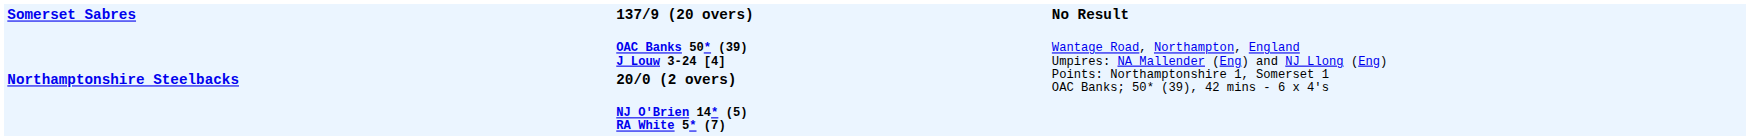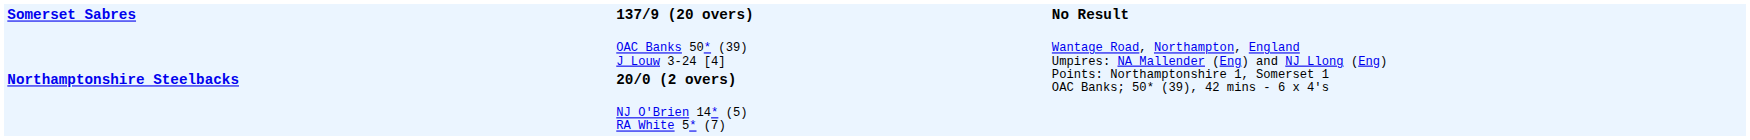(682, 55) bold -> (682, 55) normal
(682, 120) bold -> (682, 120) normal
